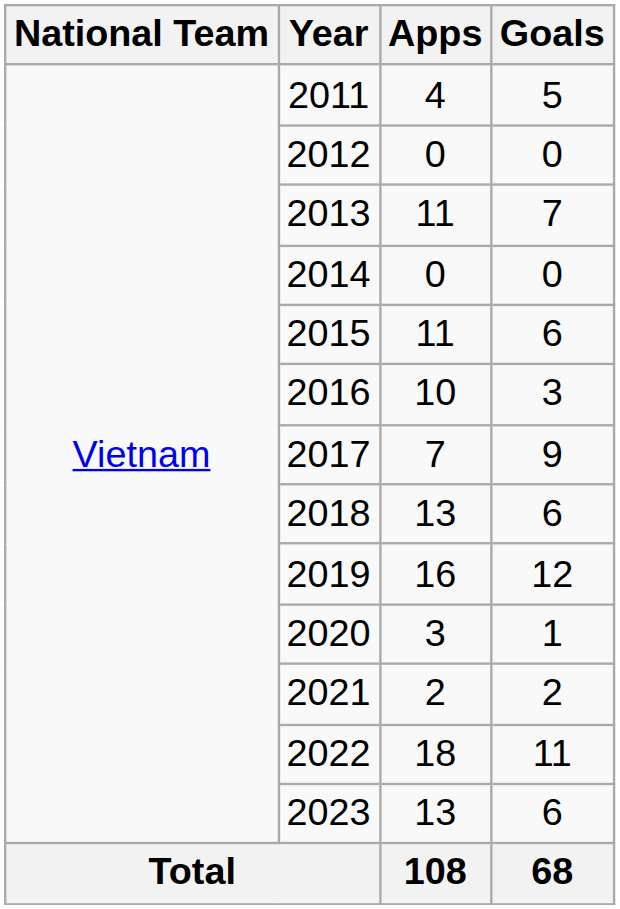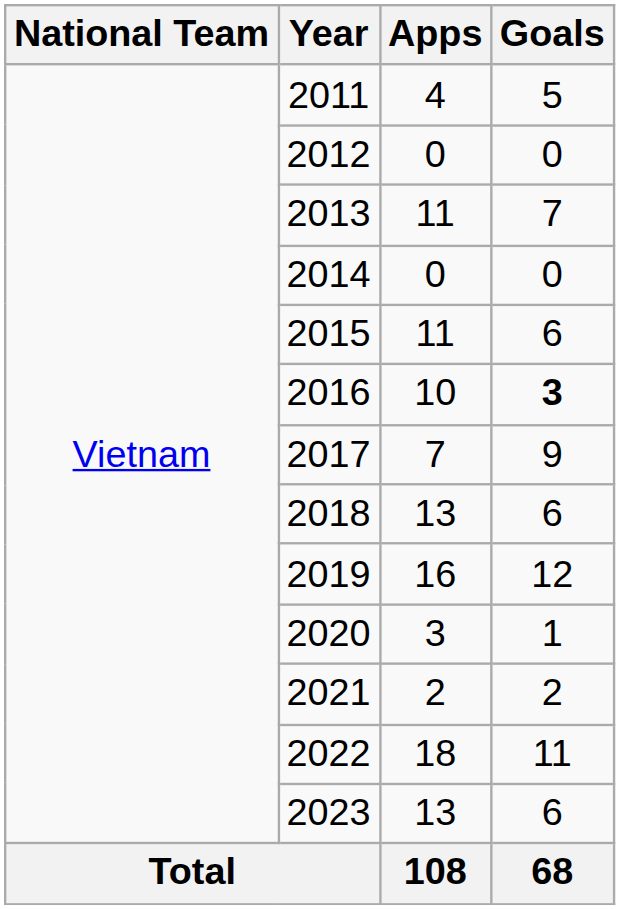(552, 393) normal -> (552, 393) bold
